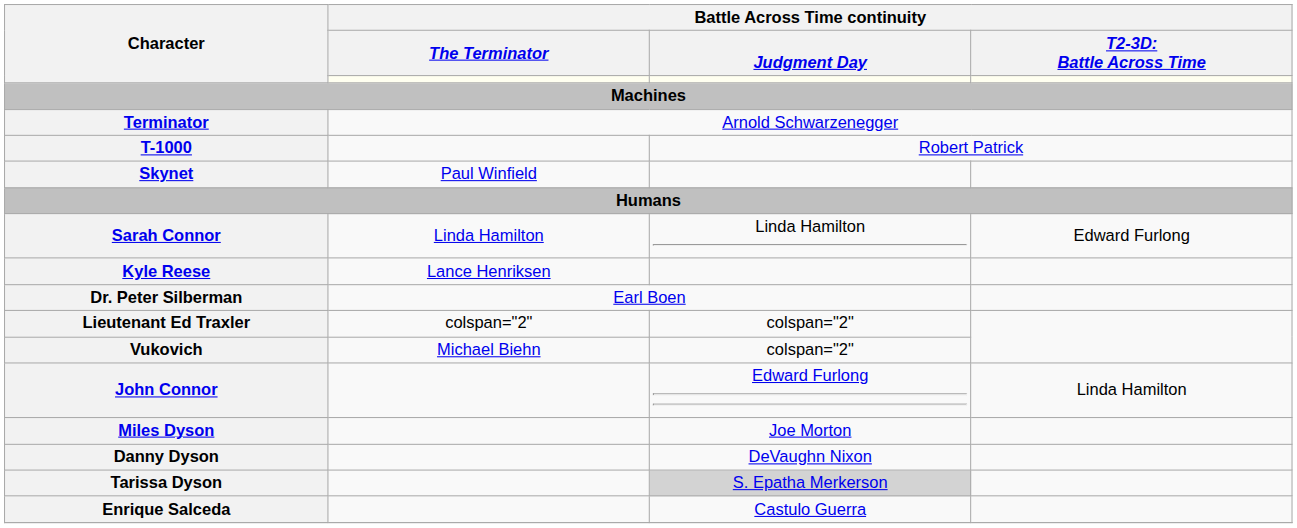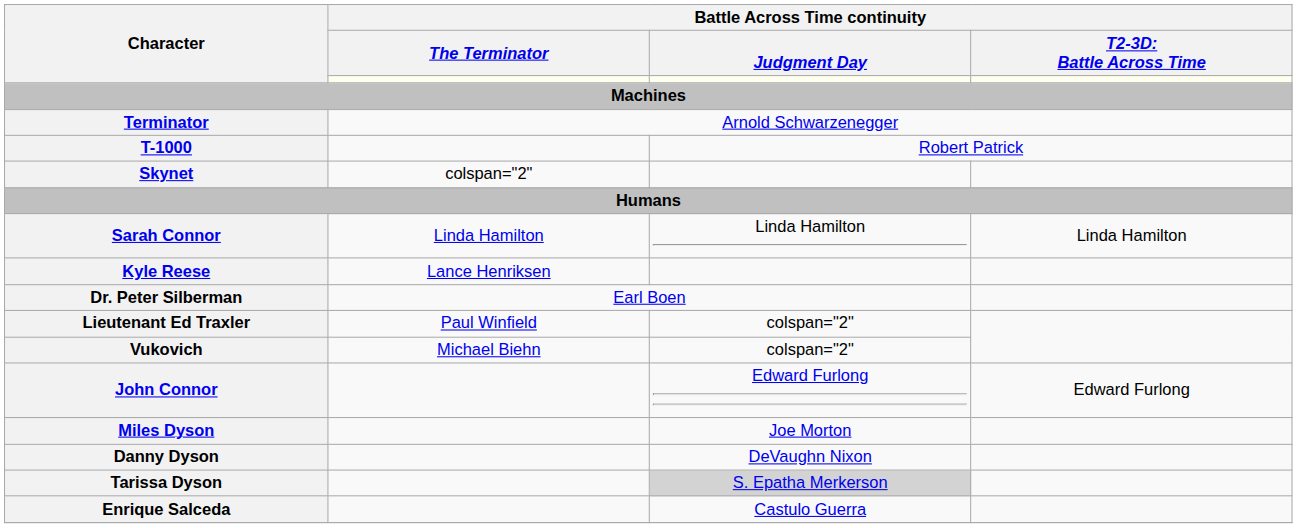(489, 174) Paul Winfield -> (489, 174) colspan="2"
(1132, 235) Edward Furlong -> (1132, 235) Linda Hamilton
(489, 323) colspan="2" -> (489, 323) Paul Winfield
(1132, 390) Linda Hamilton -> (1132, 390) Edward Furlong
